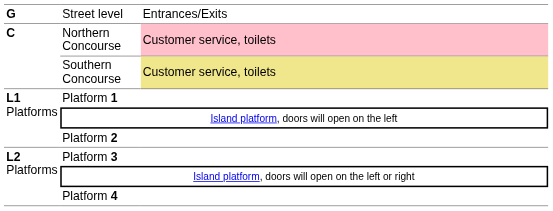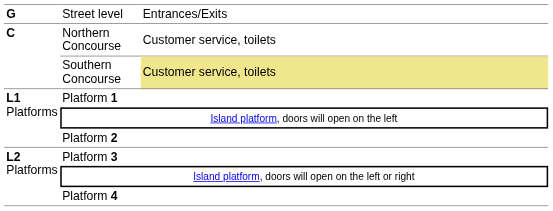(209, 39) pink background -> (209, 39) no background
